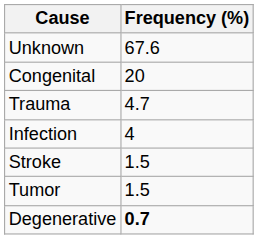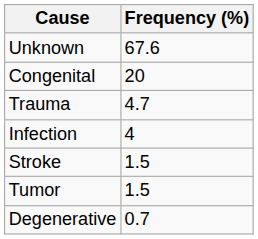(137, 219) bold -> (137, 219) normal
